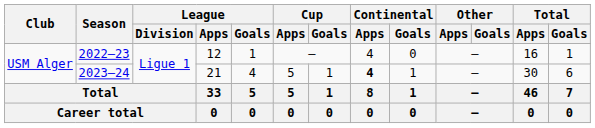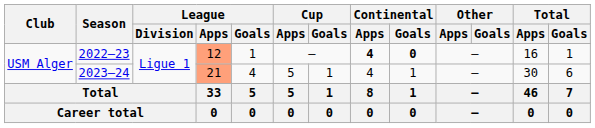(214, 54) no background -> (214, 54) lightsalmon background
(370, 54) normal -> (370, 54) bold
(413, 54) normal -> (413, 54) bold
(214, 73) no background -> (214, 73) lightsalmon background
(370, 73) bold -> (370, 73) normal
